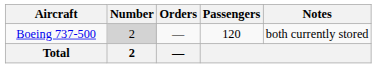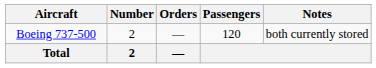(132, 33) lightgrey background -> (132, 33) no background
